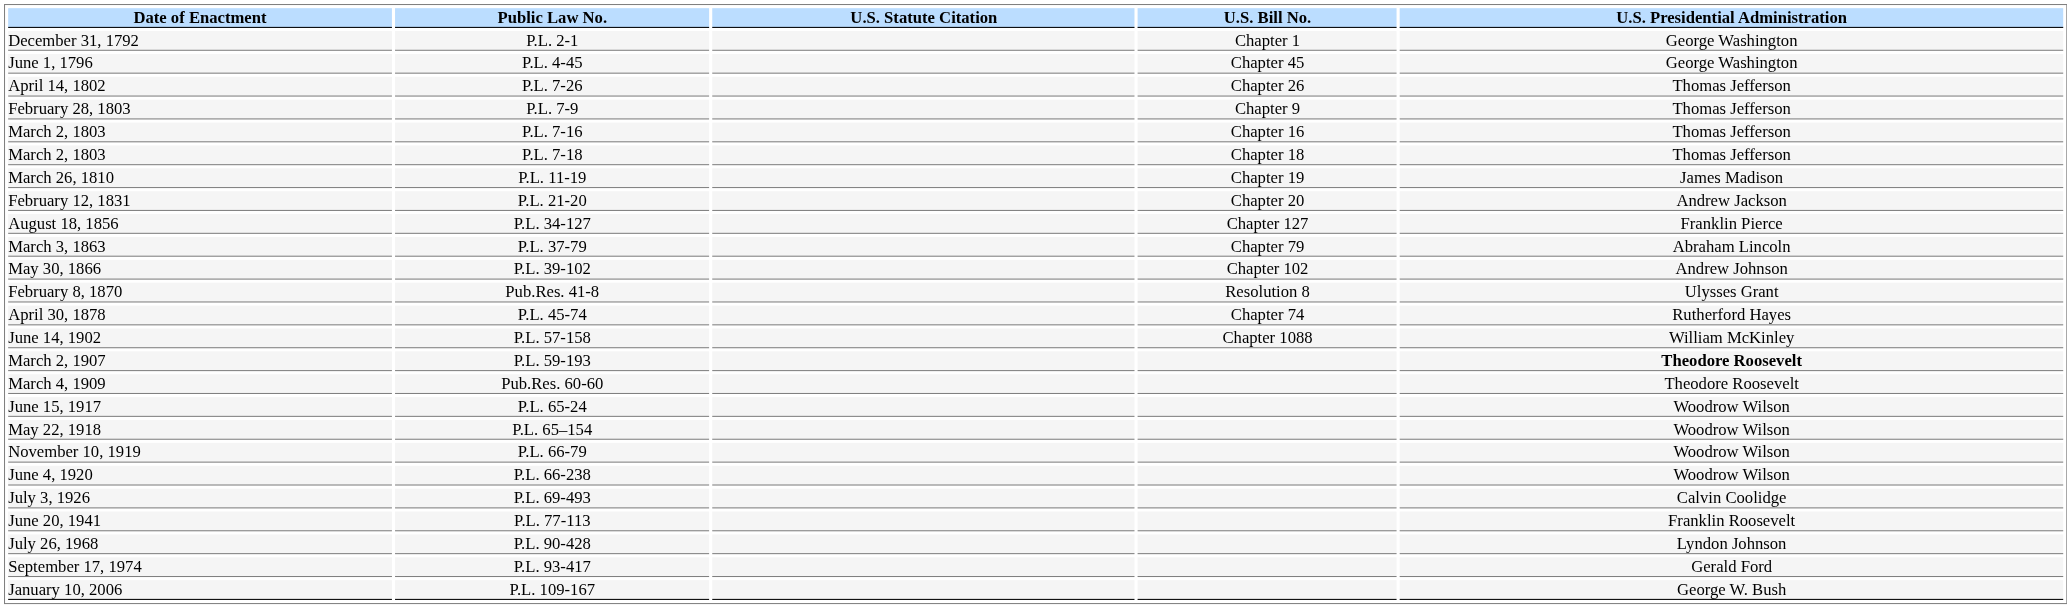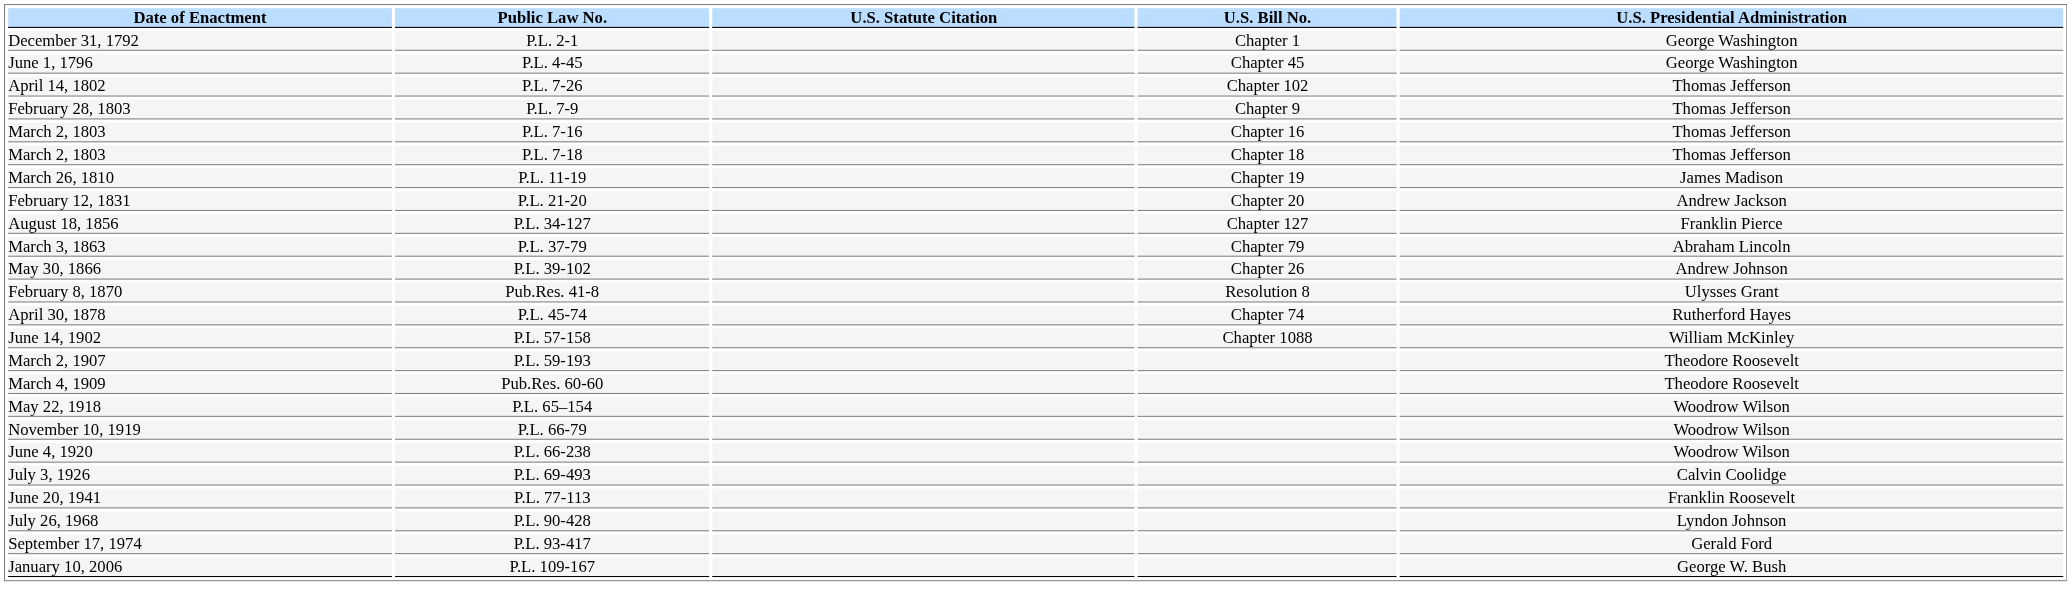(1268, 86) Chapter 26 -> (1268, 86) Chapter 102
(1268, 269) Chapter 102 -> (1268, 269) Chapter 26
(1732, 360) bold -> (1732, 360) normal
- row: (552, 406)
